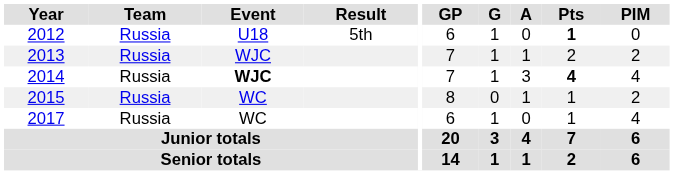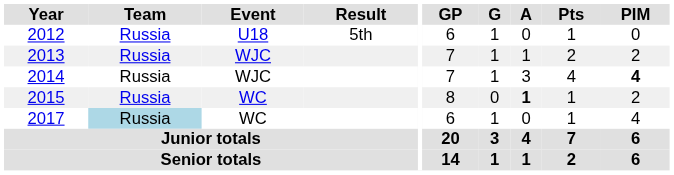(571, 35) bold -> (571, 35) normal
(253, 76) bold -> (253, 76) normal
(571, 76) bold -> (571, 76) normal
(636, 76) normal -> (636, 76) bold
(526, 97) normal -> (526, 97) bold
(145, 118) no background -> (145, 118) lightblue background
